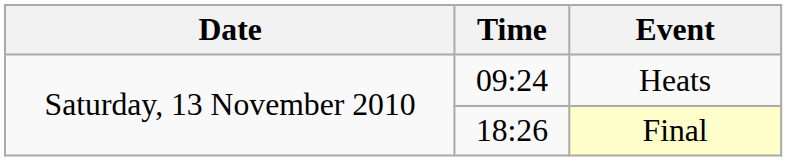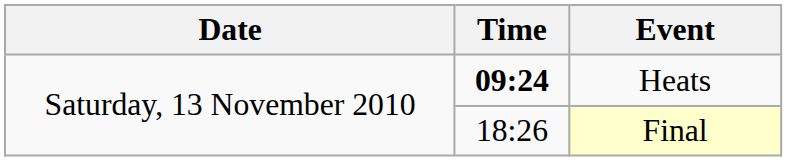(512, 79) normal -> (512, 79) bold
